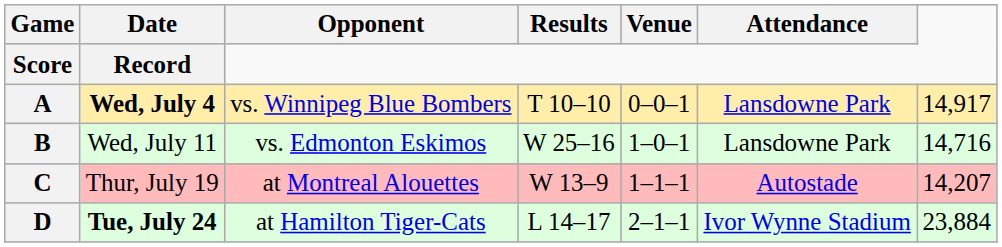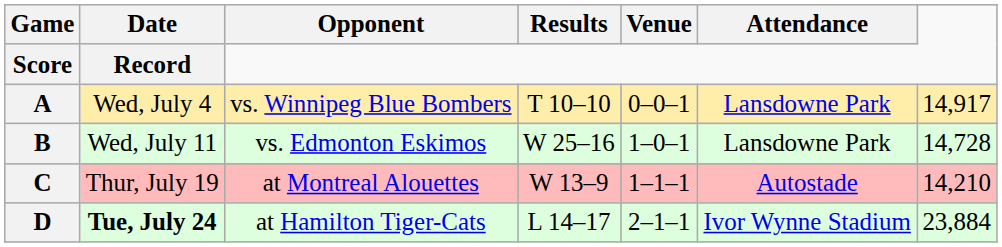(152, 103) bold -> (152, 103) normal
(957, 143) 14,716 -> (957, 143) 14,728
(957, 182) 14,207 -> (957, 182) 14,210
